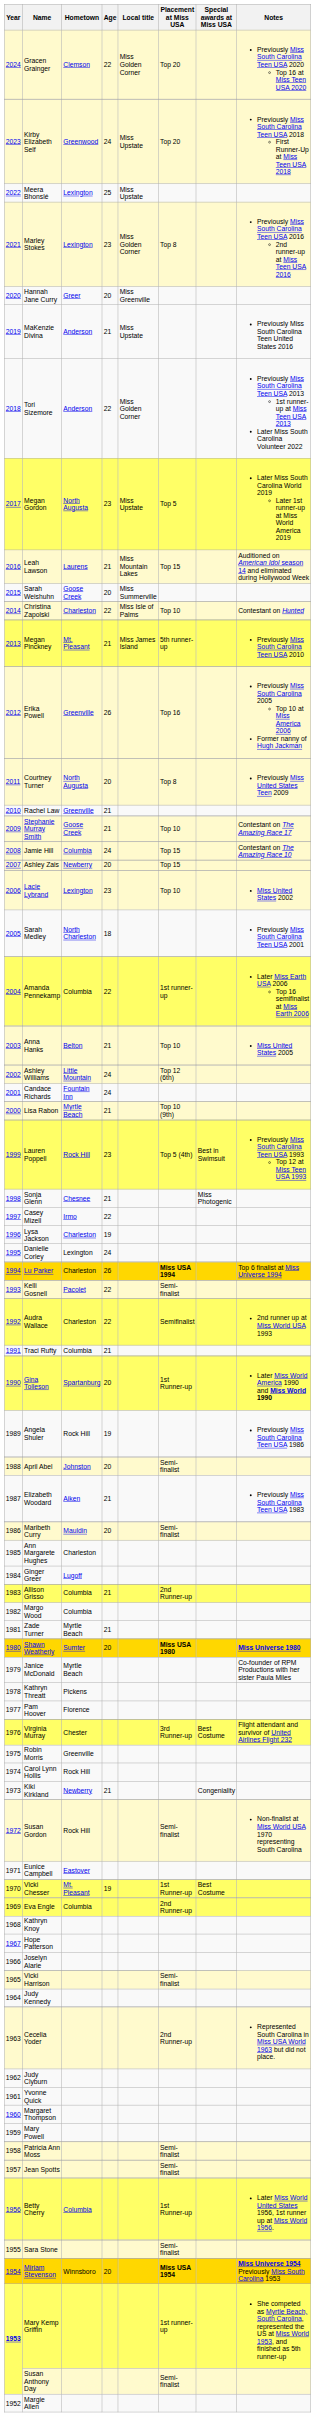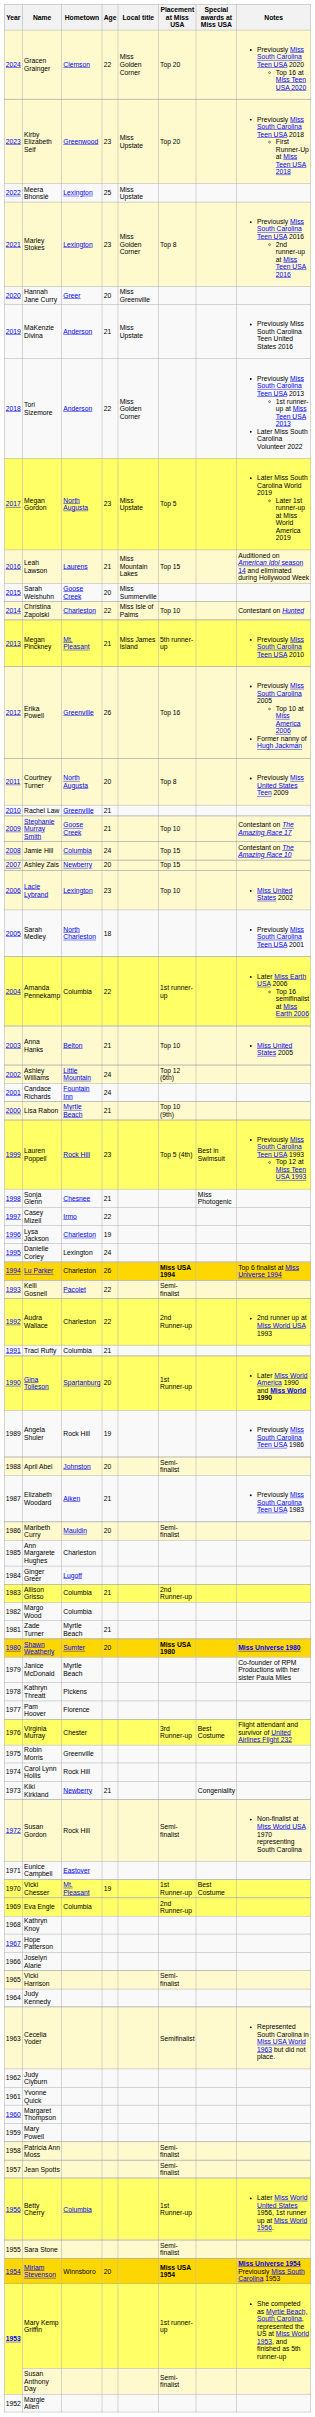(107, 142) 24 -> (107, 142) 23
(177, 1322) Semifinalist -> (176, 1322) 2nd Runner-up
(176, 2038) 2nd Runner-up -> (177, 2038) Semifinalist
